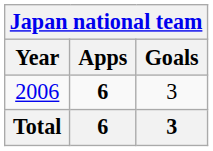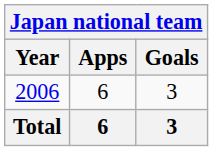(103, 92) bold -> (103, 92) normal
